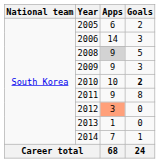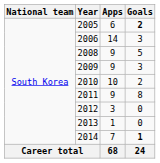(140, 25) normal -> (140, 25) bold
(113, 53) lightgrey background -> (113, 53) no background
(140, 81) bold -> (140, 81) normal
(113, 109) lightsalmon background -> (113, 109) no background
(140, 137) normal -> (140, 137) bold
